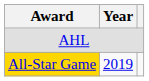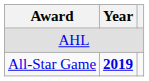(52, 64) gold background -> (52, 64) no background
(118, 64) normal -> (118, 64) bold
